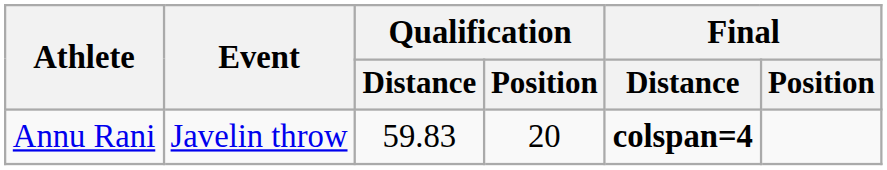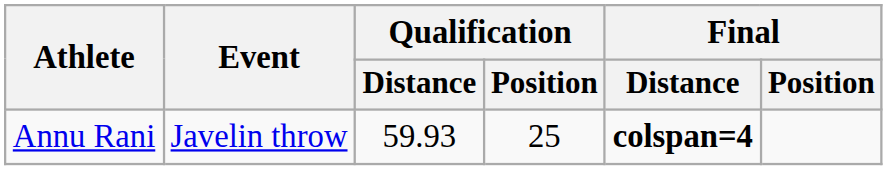(419, 136) 59.83 -> (419, 136) 59.93
(544, 136) 20 -> (544, 136) 25
